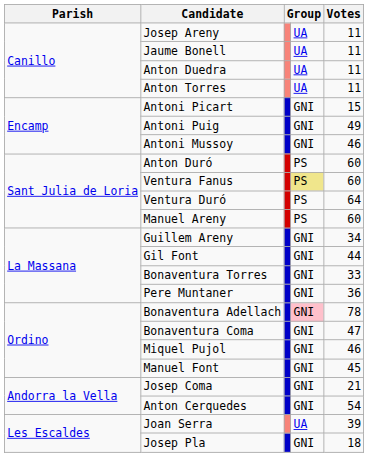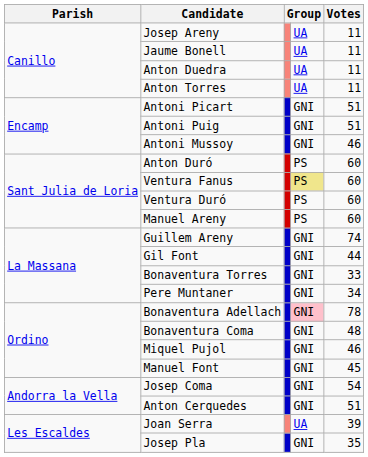(354, 107) 15 -> (354, 107) 51
(354, 126) 49 -> (354, 126) 51
(354, 200) 64 -> (354, 200) 60
(354, 238) 34 -> (354, 238) 74
(354, 293) 36 -> (354, 293) 34
(354, 331) 47 -> (354, 331) 48
(354, 387) 21 -> (354, 387) 54
(354, 405) 54 -> (354, 405) 51
(354, 443) 18 -> (354, 443) 35
